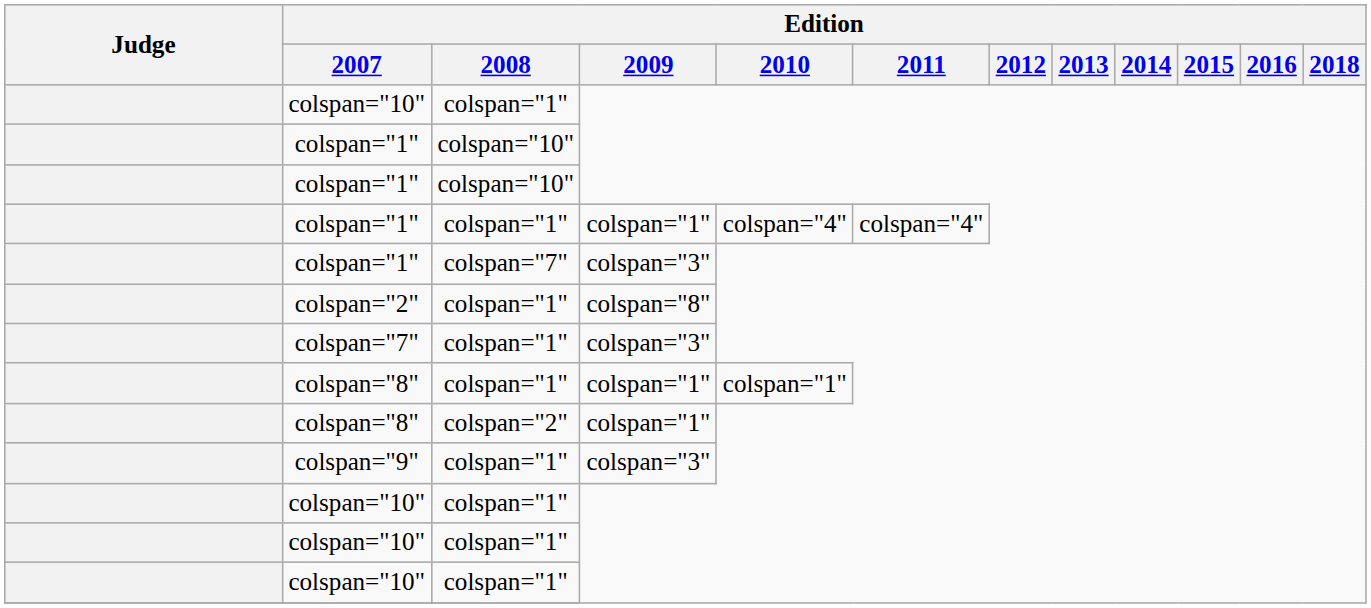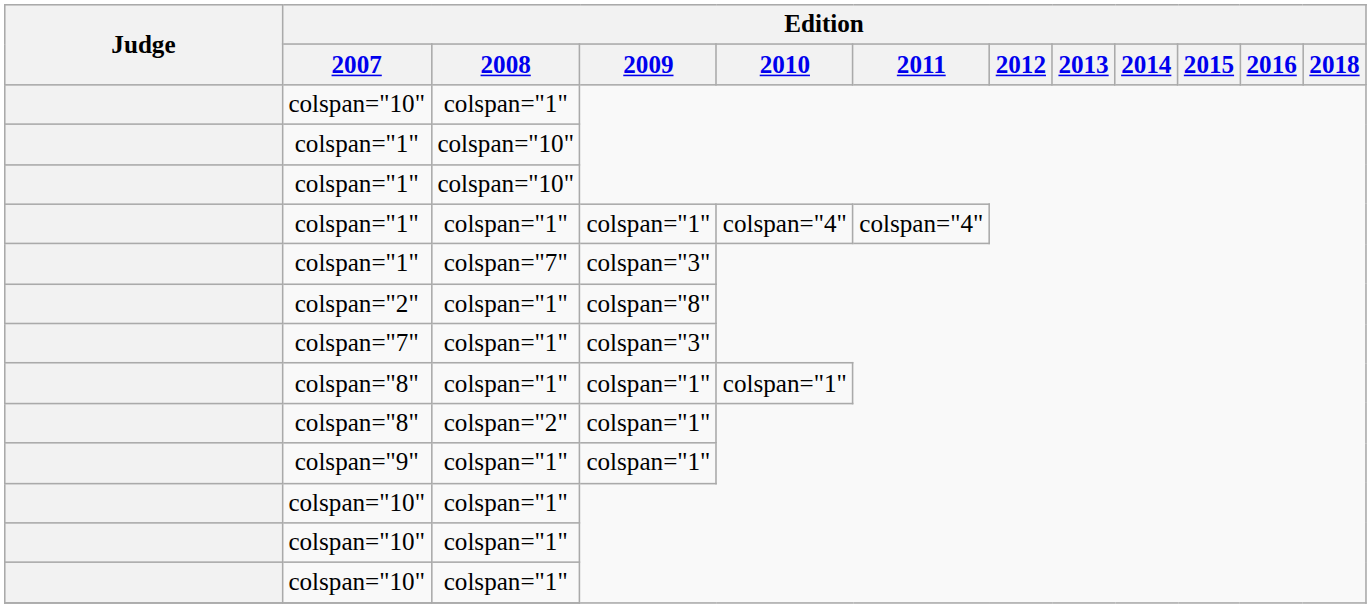(648, 462) colspan="3" -> (648, 462) colspan="1"
